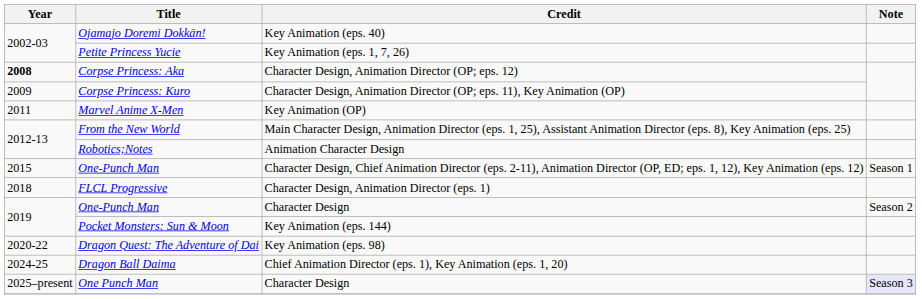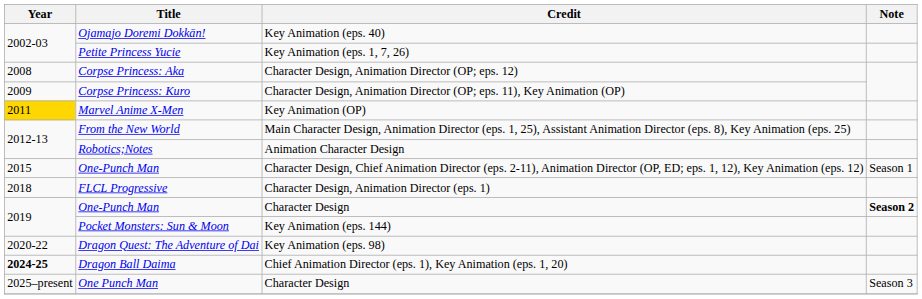(19, 71) bold -> (19, 71) normal
(19, 110) no background -> (19, 110) gold background
(891, 206) normal -> (892, 206) bold
(27, 264) normal -> (27, 264) bold
(891, 284) lavender background -> (891, 284) no background
